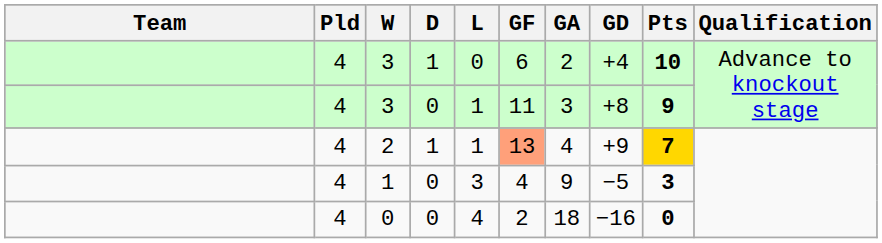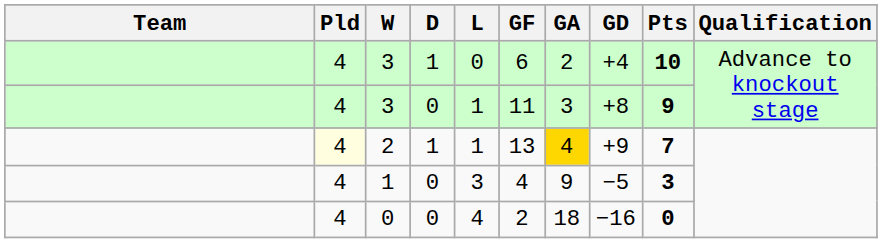(340, 147) no background -> (340, 147) lightyellow background
(522, 147) lightsalmon background -> (522, 147) no background
(567, 147) no background -> (567, 147) gold background
(668, 147) gold background -> (668, 147) no background
